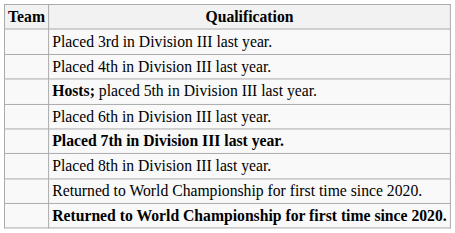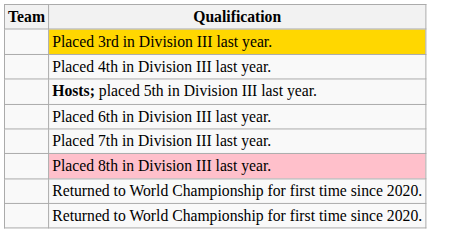(162, 41) no background -> (162, 41) gold background
(168, 141) bold -> (162, 141) normal
(162, 166) no background -> (162, 166) pink background
(249, 215) bold -> (237, 215) normal
